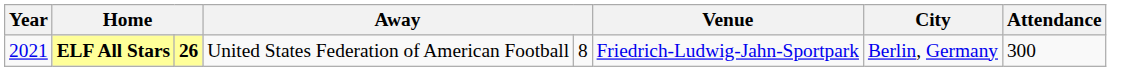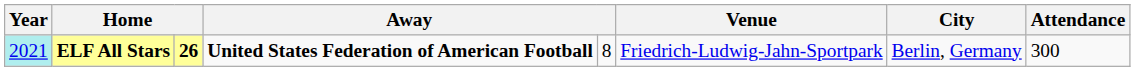(28, 50) no background -> (28, 50) paleturquoise background
(388, 50) normal -> (400, 50) bold
